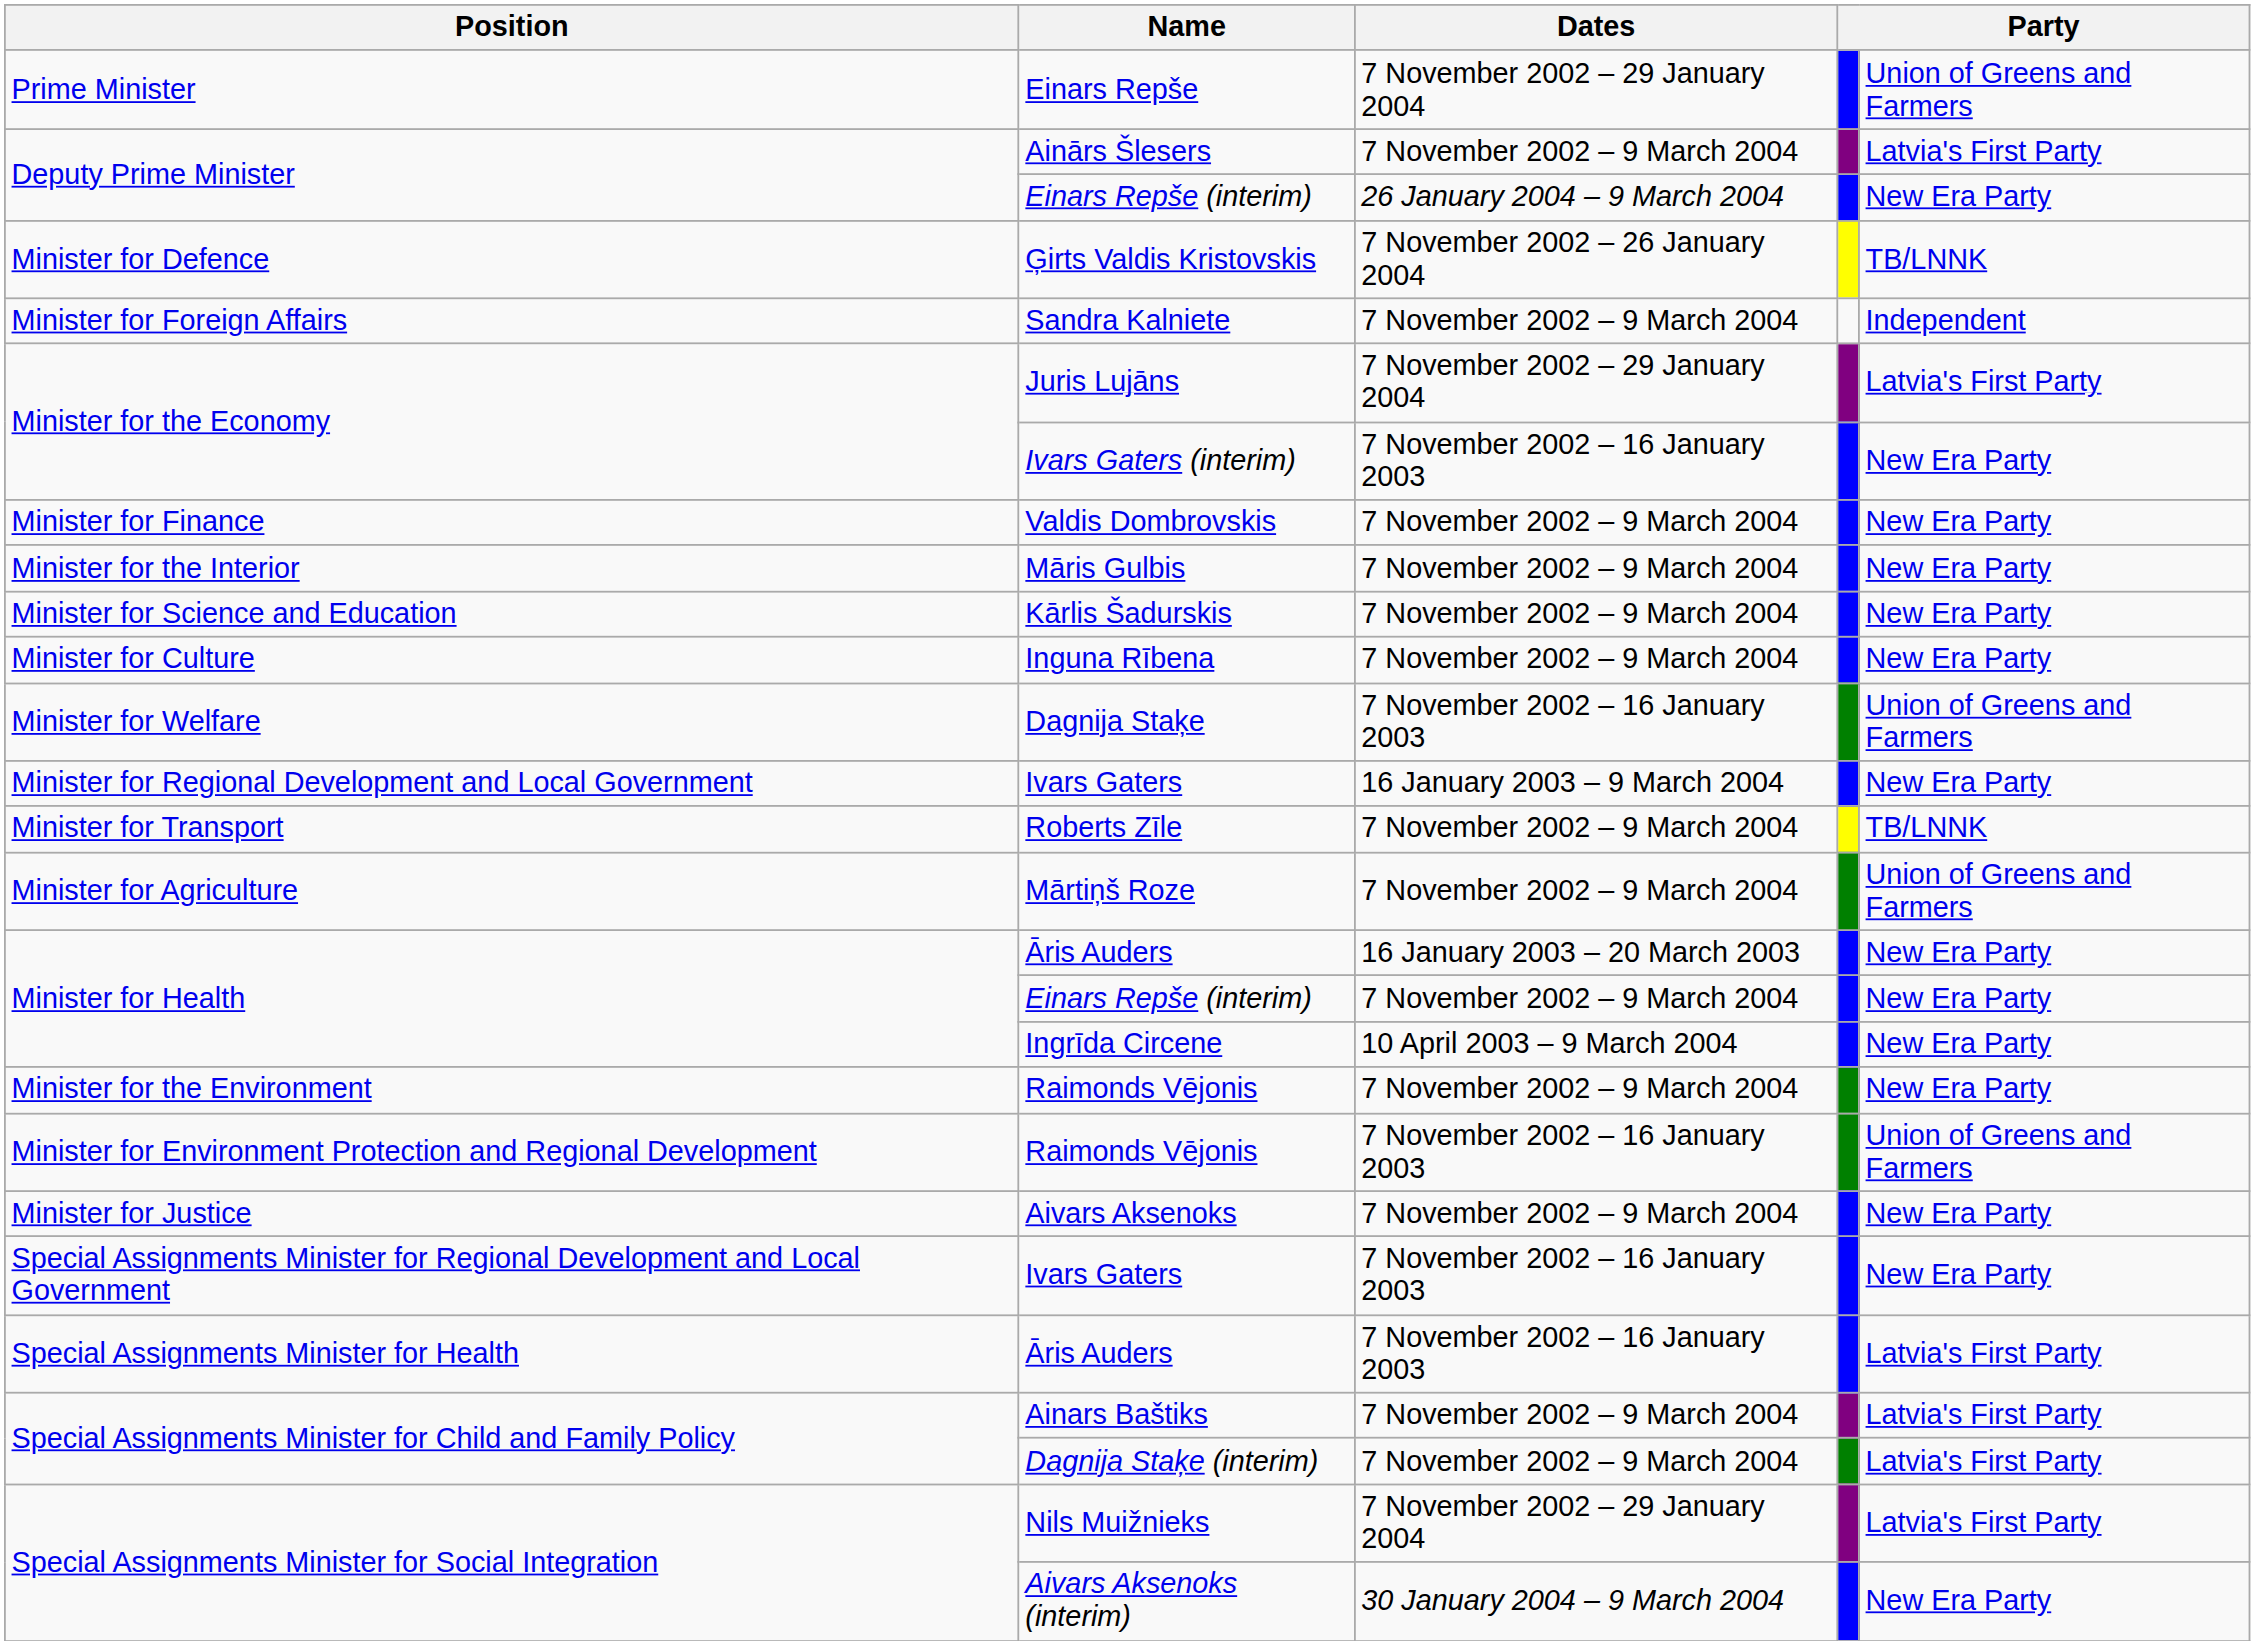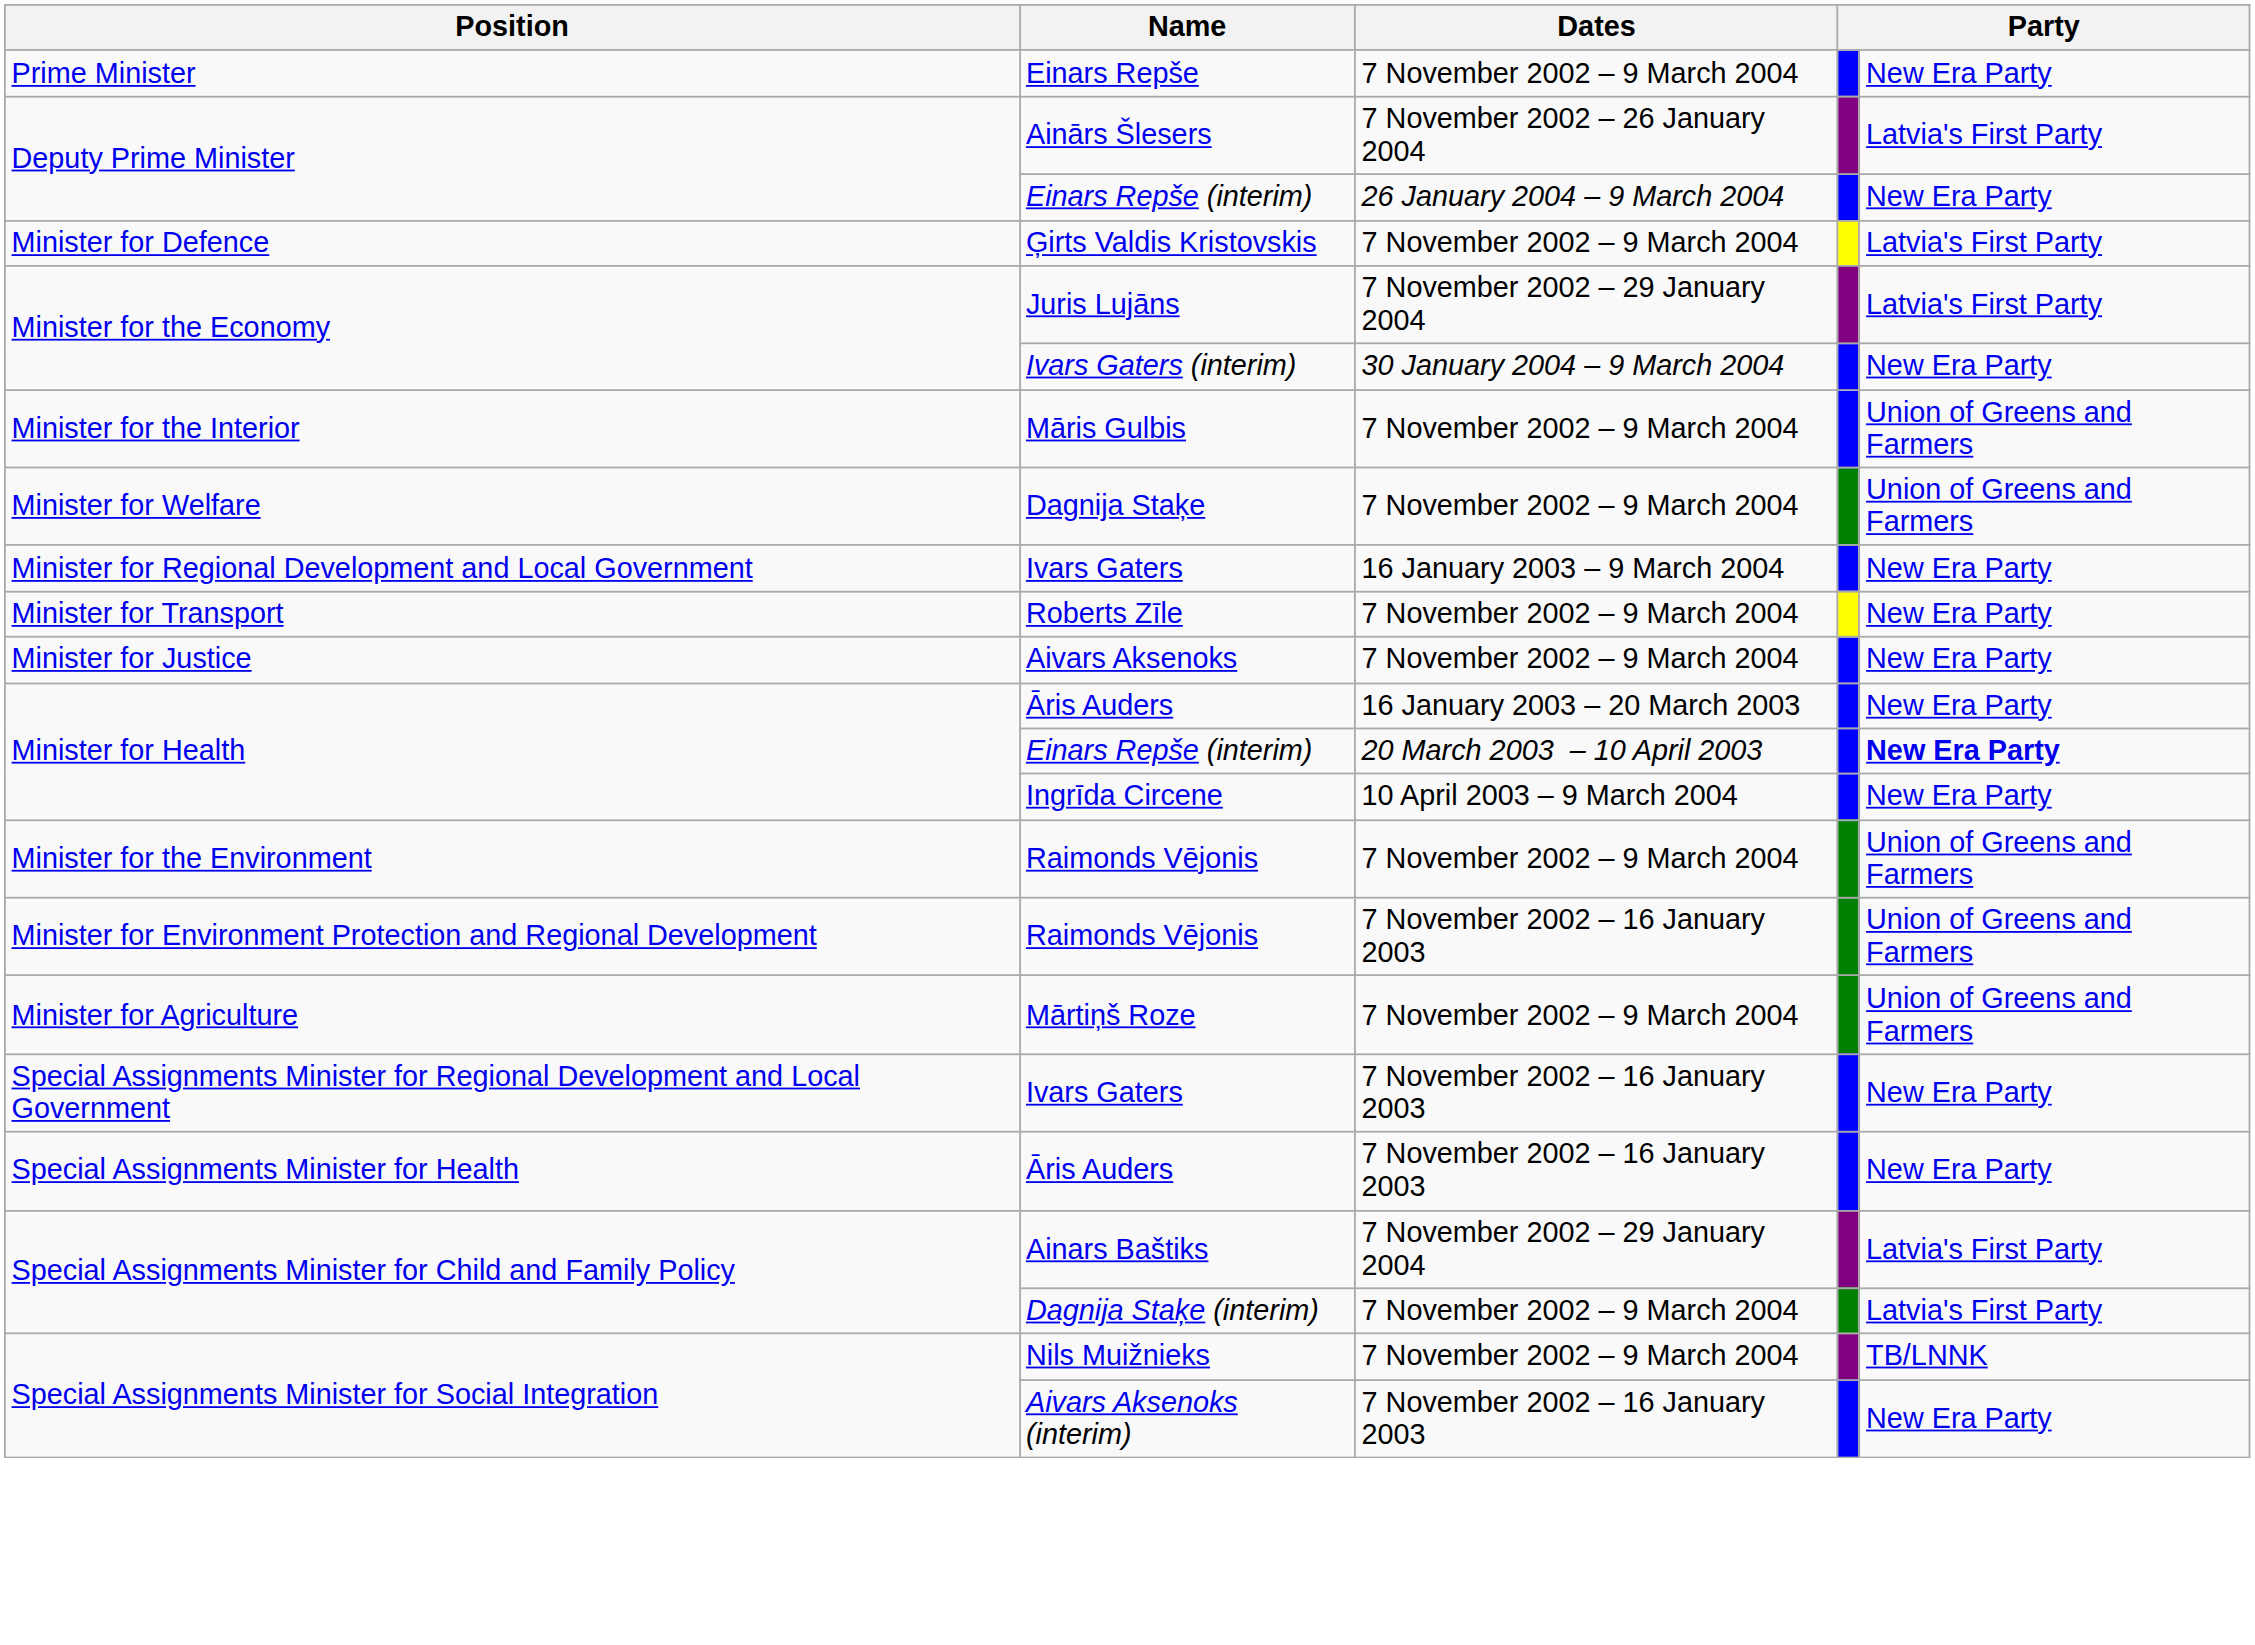(1563, 89) 7 November 2002 – 29 January 2004 -> (1580, 73) 7 November 2002 – 9 March 2004
(1998, 89) Union of Greens and Farmers -> (1959, 73) New Era Party
(1580, 151) 7 November 2002 – 9 March 2004 -> (1563, 134) 7 November 2002 – 26 January 2004
(1563, 258) 7 November 2002 – 26 January 2004 -> (1580, 242) 7 November 2002 – 9 March 2004
(1926, 258) TB/LNNK -> (1984, 242) Latvia's First Party
- row: (179, 320)
(1563, 460) 7 November 2002 – 16 January 2003 -> (1573, 366) 30 January 2004 – 9 March 2004
- row: (138, 522)
(1958, 568) New Era Party -> (1999, 428) Union of Greens and Farmers
- row: (234, 613)
- row: (133, 659)
(1563, 721) 7 November 2002 – 16 January 2003 -> (1580, 506) 7 November 2002 – 9 March 2004
(1926, 828) TB/LNNK -> (1959, 613) New Era Party
rows swapped: (132, 1213) <-> (155, 890)
(1580, 998) 7 November 2002 – 9 March 2004 -> (1562, 750) 20 March 2003 – 10 April 2003
(1958, 998) normal -> (1963, 750) bold
(1958, 1089) New Era Party -> (1999, 858) Union of Greens and Farmers
(1984, 1353) Latvia's First Party -> (1959, 1170) New Era Party
(1580, 1415) 7 November 2002 – 9 March 2004 -> (1563, 1248) 7 November 2002 – 29 January 2004
(1563, 1522) 7 November 2002 – 29 January 2004 -> (1580, 1356) 7 November 2002 – 9 March 2004
(1984, 1522) Latvia's First Party -> (1927, 1356) TB/LNNK
(1573, 1600) 30 January 2004 – 9 March 2004 -> (1563, 1418) 7 November 2002 – 16 January 2003
